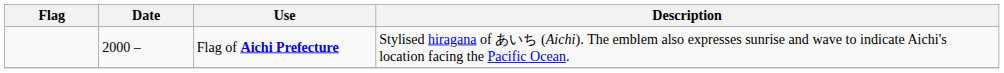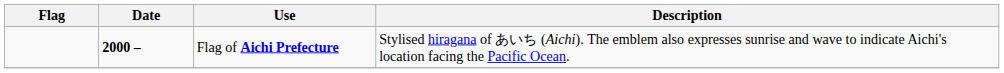(122, 47) normal -> (122, 47) bold
